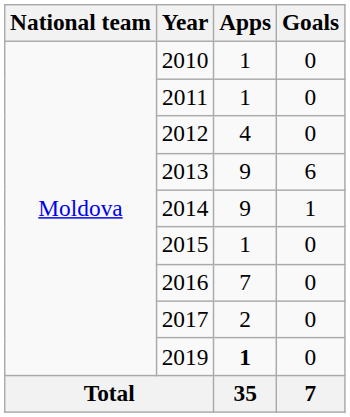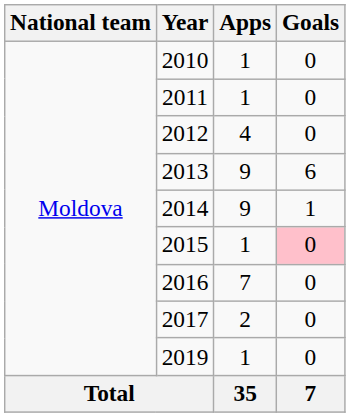(310, 245) no background -> (310, 245) pink background
(245, 356) bold -> (245, 356) normal
